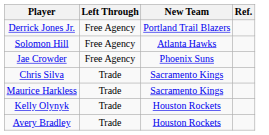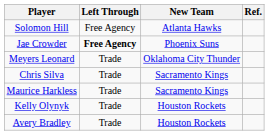- row: (42, 28)
(110, 59) normal -> (110, 43) bold
+ row: (42, 59)
